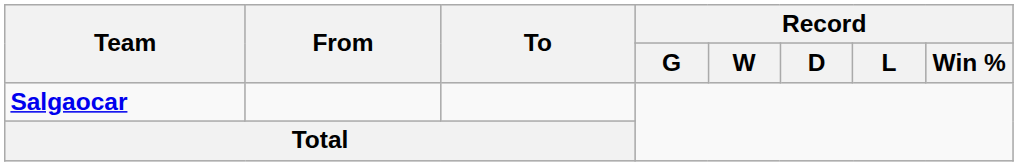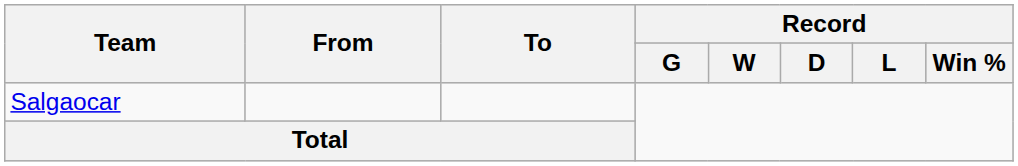(69, 101) bold -> (66, 101) normal
